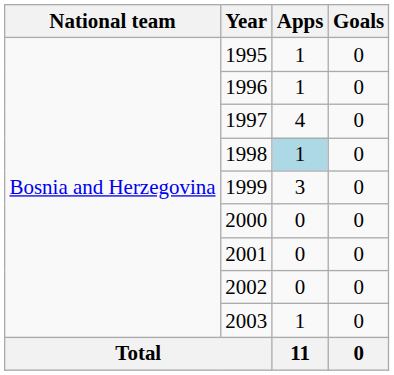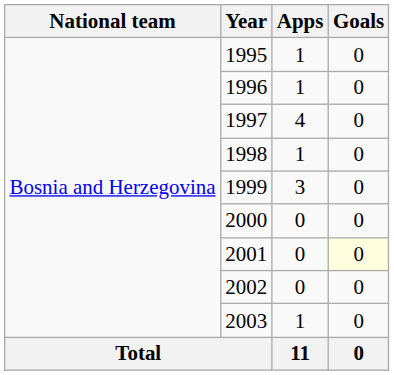(300, 154) lightblue background -> (300, 154) no background
(359, 253) no background -> (359, 253) lightyellow background
